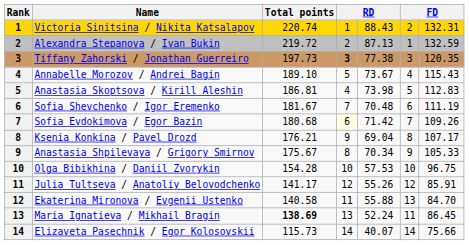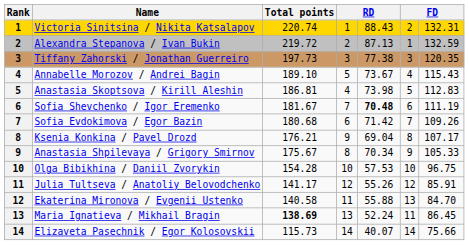(347, 59) bold -> (347, 59) normal
(379, 106) normal -> (379, 106) bold
(347, 122) lightyellow background -> (347, 122) no background
